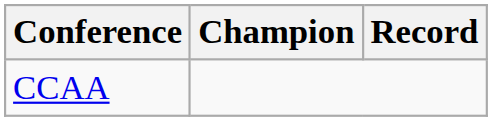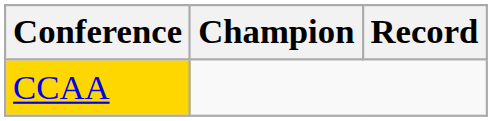(61, 87) no background -> (61, 87) gold background
